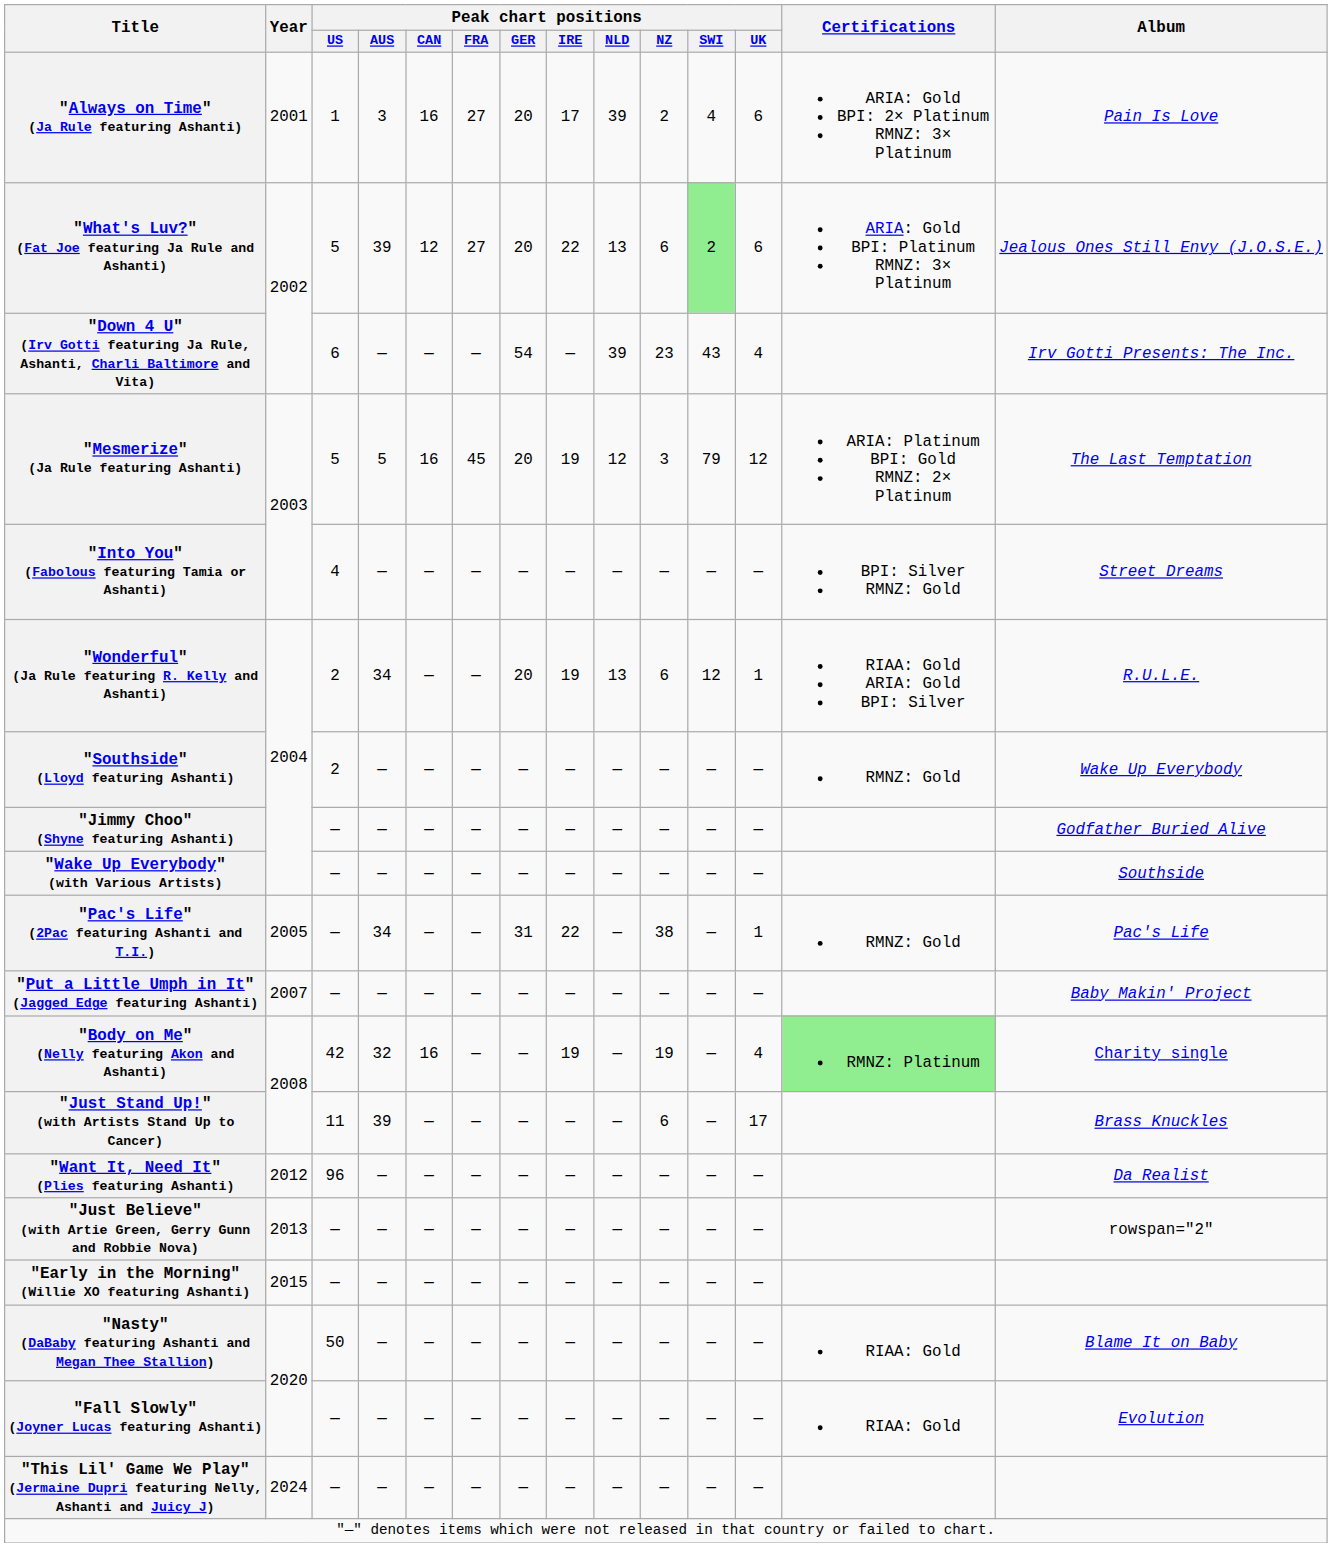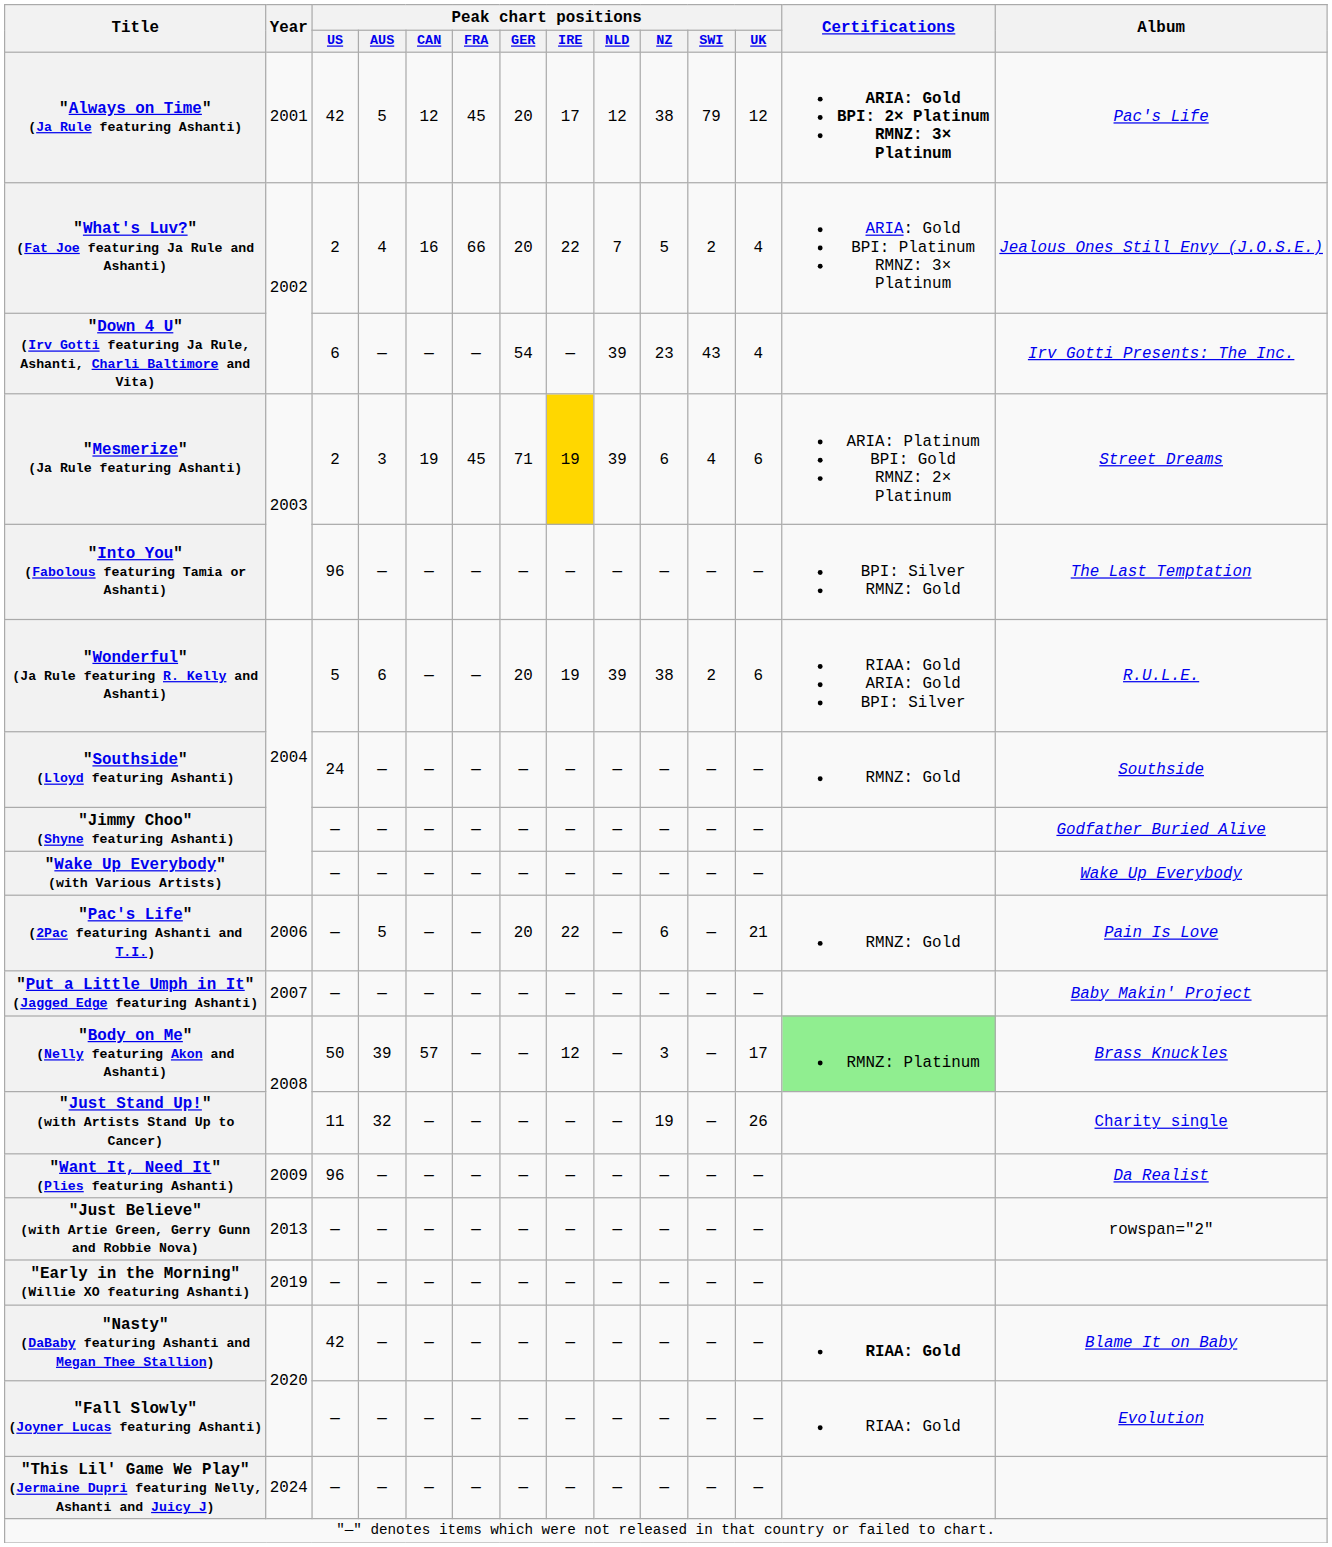(335, 117) 1 -> (335, 117) 42
(382, 117) 3 -> (382, 117) 5
(429, 117) 16 -> (429, 117) 12
(476, 117) 27 -> (476, 117) 45
(617, 117) 39 -> (617, 117) 12
(664, 117) 2 -> (664, 117) 38
(711, 117) 4 -> (711, 117) 79
(758, 117) 6 -> (758, 117) 12
(889, 126) normal -> (889, 126) bold
(1161, 117) Pain Is Love -> (1161, 117) Pac's Life
(335, 248) 5 -> (335, 248) 2
(382, 248) 39 -> (382, 248) 4
(429, 248) 12 -> (429, 248) 16
(476, 248) 27 -> (476, 248) 66
(617, 248) 13 -> (617, 248) 7
(664, 248) 6 -> (664, 248) 5
(711, 248) lightgreen background -> (711, 248) no background
(758, 248) 6 -> (758, 248) 4
(335, 459) 5 -> (335, 459) 2
(382, 459) 5 -> (382, 459) 3
(429, 459) 16 -> (429, 459) 19
(523, 459) 20 -> (523, 459) 71
(570, 459) no background -> (570, 459) gold background
(617, 459) 12 -> (617, 459) 39
(664, 459) 3 -> (664, 459) 6
(711, 459) 79 -> (711, 459) 4
(758, 459) 12 -> (758, 459) 6
(1161, 459) The Last Temptation -> (1161, 459) Street Dreams
(335, 572) 4 -> (335, 572) 96
(1161, 572) Street Dreams -> (1161, 572) The Last Temptation
(335, 675) 2 -> (335, 675) 5
(382, 675) 34 -> (382, 675) 6
(617, 675) 13 -> (617, 675) 39
(664, 675) 6 -> (664, 675) 38
(711, 675) 12 -> (711, 675) 2
(758, 675) 1 -> (758, 675) 6
(335, 769) 2 -> (335, 769) 24
(1161, 769) Wake Up Everybody -> (1161, 769) Southside
(1161, 873) Southside -> (1161, 873) Wake Up Everybody
(289, 933) 2005 -> (289, 933) 2006
(382, 933) 34 -> (382, 933) 5
(523, 933) 31 -> (523, 933) 20
(664, 933) 38 -> (664, 933) 6
(758, 933) 1 -> (758, 933) 21
(1161, 933) Pac's Life -> (1161, 933) Pain Is Love
(335, 1054) 42 -> (335, 1054) 50
(382, 1054) 32 -> (382, 1054) 39
(429, 1054) 16 -> (429, 1054) 57
(570, 1054) 19 -> (570, 1054) 12
(664, 1054) 19 -> (664, 1054) 3
(758, 1054) 4 -> (758, 1054) 17
(1161, 1054) Charity single -> (1161, 1054) Brass Knuckles
(382, 1123) 39 -> (382, 1123) 32
(664, 1123) 6 -> (664, 1123) 19
(758, 1123) 17 -> (758, 1123) 26
(1161, 1123) Brass Knuckles -> (1161, 1123) Charity single
(289, 1176) 2012 -> (289, 1176) 2009
(289, 1283) 2015 -> (289, 1283) 2019
(335, 1343) 50 -> (335, 1343) 42
(889, 1352) normal -> (889, 1352) bold
